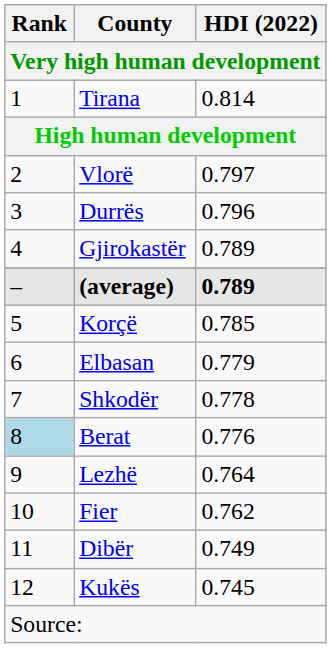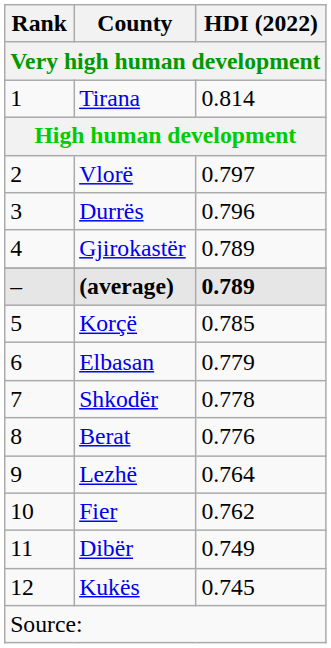(16, 436) lightblue background -> (16, 436) no background
